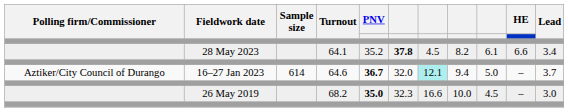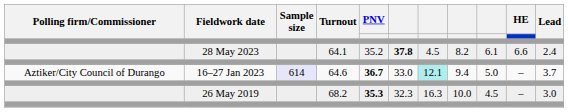(550, 52) 3.4 -> (550, 52) 2.4
(297, 73) no background -> (297, 73) lavender background
(403, 73) 32.0 -> (403, 73) 33.0
(374, 94) 35.0 -> (374, 94) 35.3
(433, 94) 16.6 -> (433, 94) 16.3
